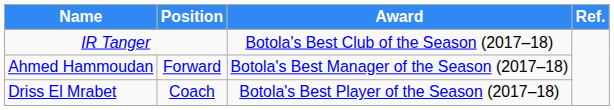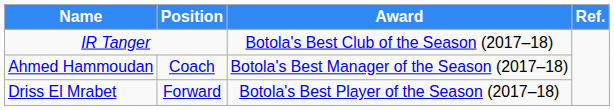(192, 67) Forward -> (192, 67) Coach
(192, 92) Coach -> (192, 92) Forward
